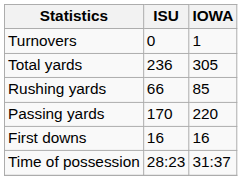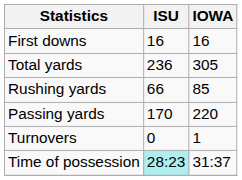rows swapped: (47, 138) <-> (42, 41)
(166, 162) no background -> (166, 162) paleturquoise background
